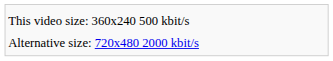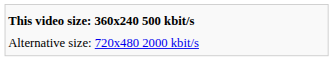(99, 20) normal -> (101, 20) bold
